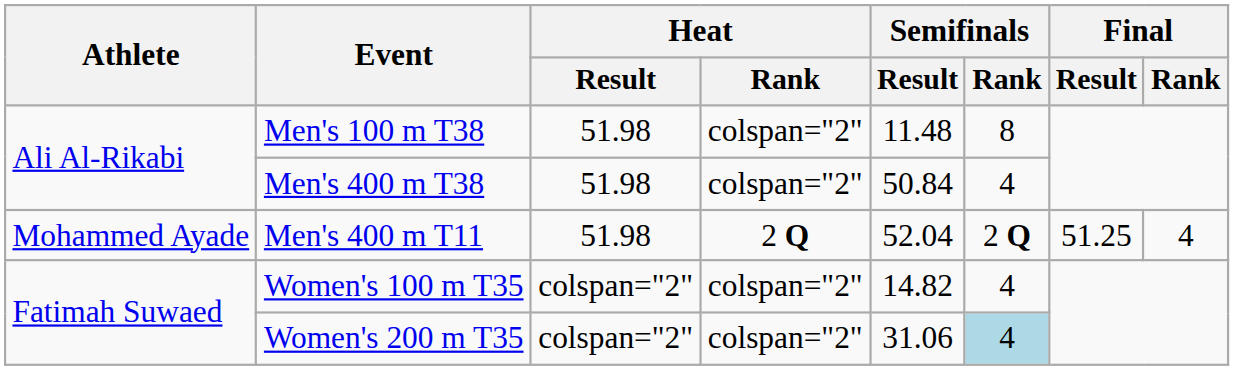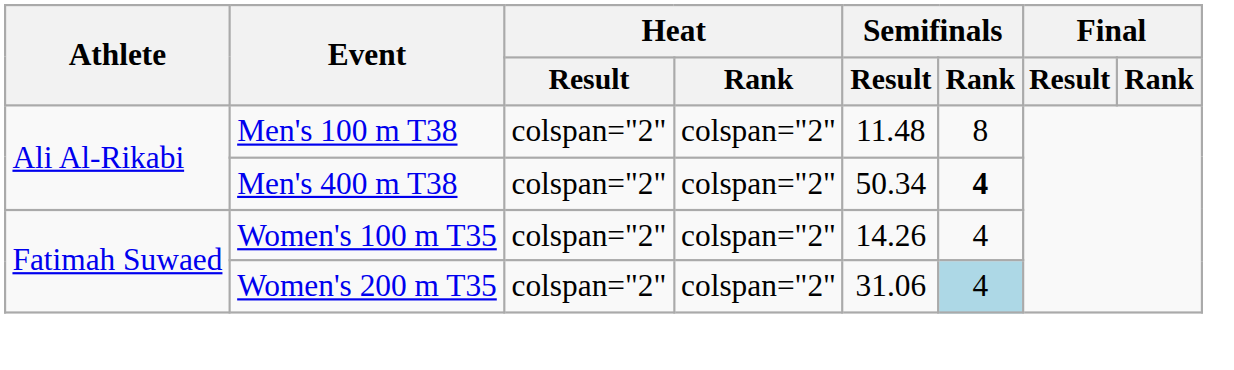(616, 131) 51.98 -> (589, 131) colspan="2"
(616, 183) 51.98 -> (589, 183) colspan="2"
(918, 183) 50.84 -> (891, 183) 50.34
(1007, 183) normal -> (980, 183) bold
- row: (373, 235)
(918, 286) 14.82 -> (891, 235) 14.26
